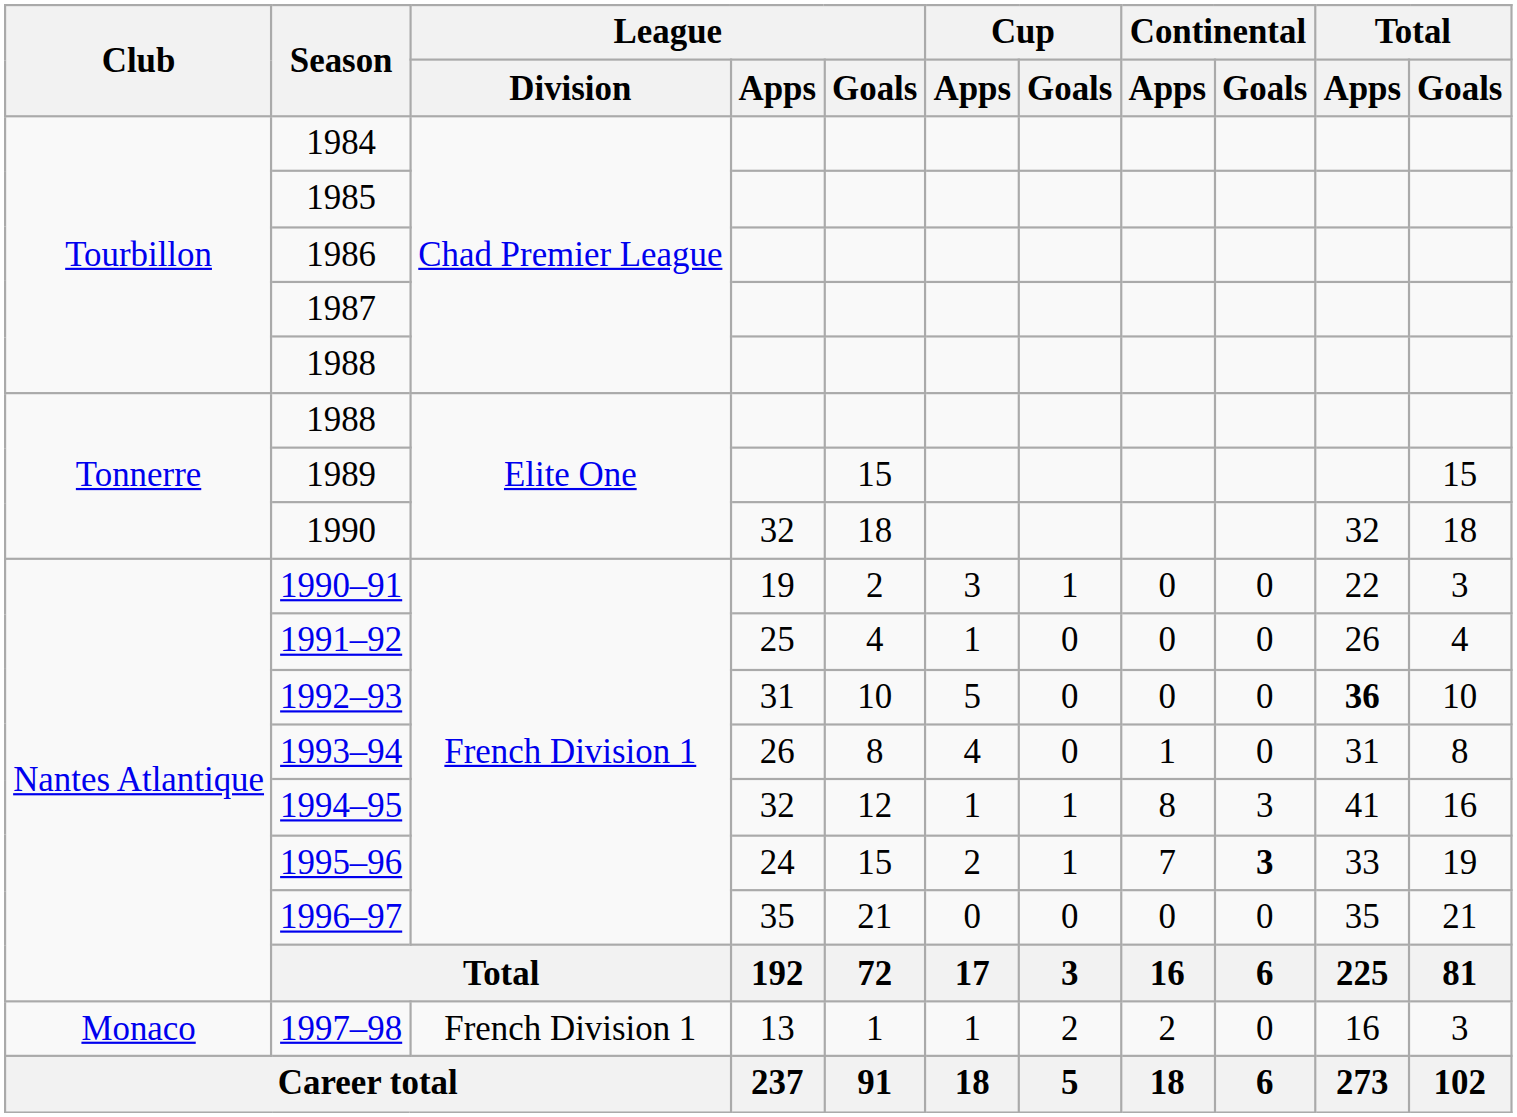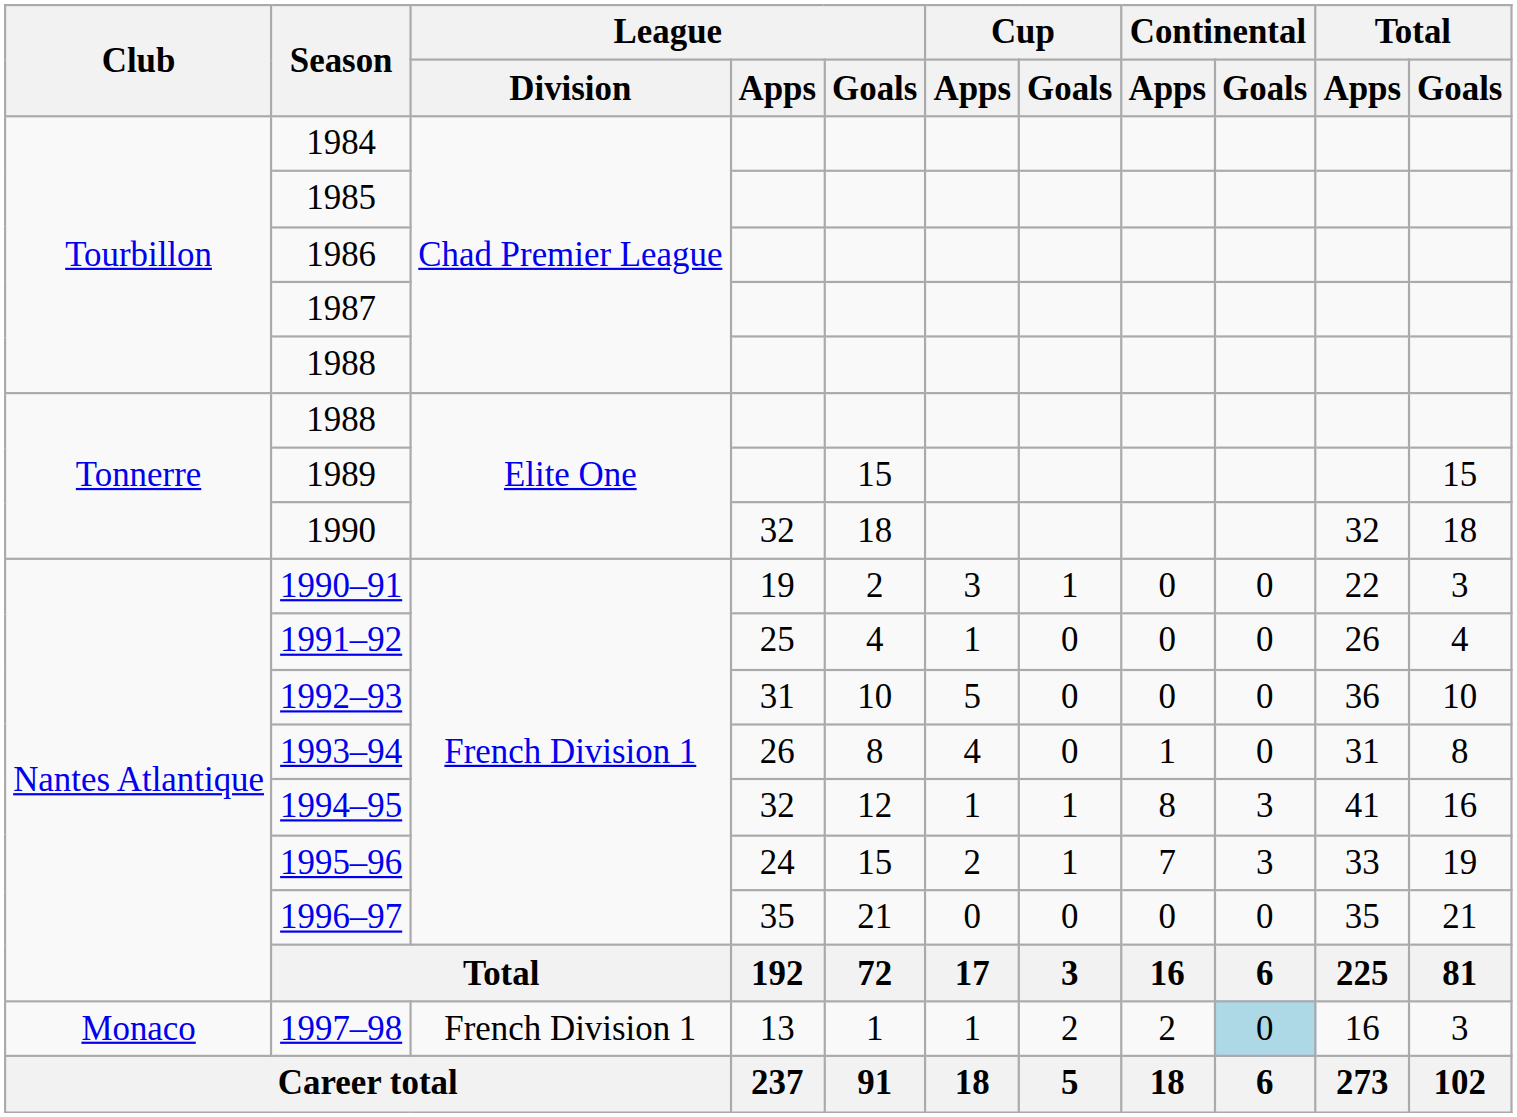(1362, 695) bold -> (1362, 695) normal
(1265, 861) bold -> (1265, 861) normal
(1265, 1027) no background -> (1265, 1027) lightblue background
